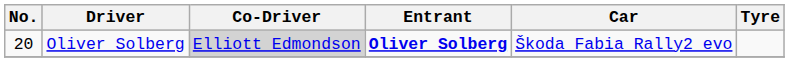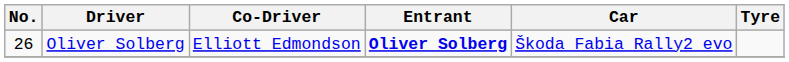(24, 44) 20 -> (24, 44) 26
(277, 44) lightgrey background -> (277, 44) no background
